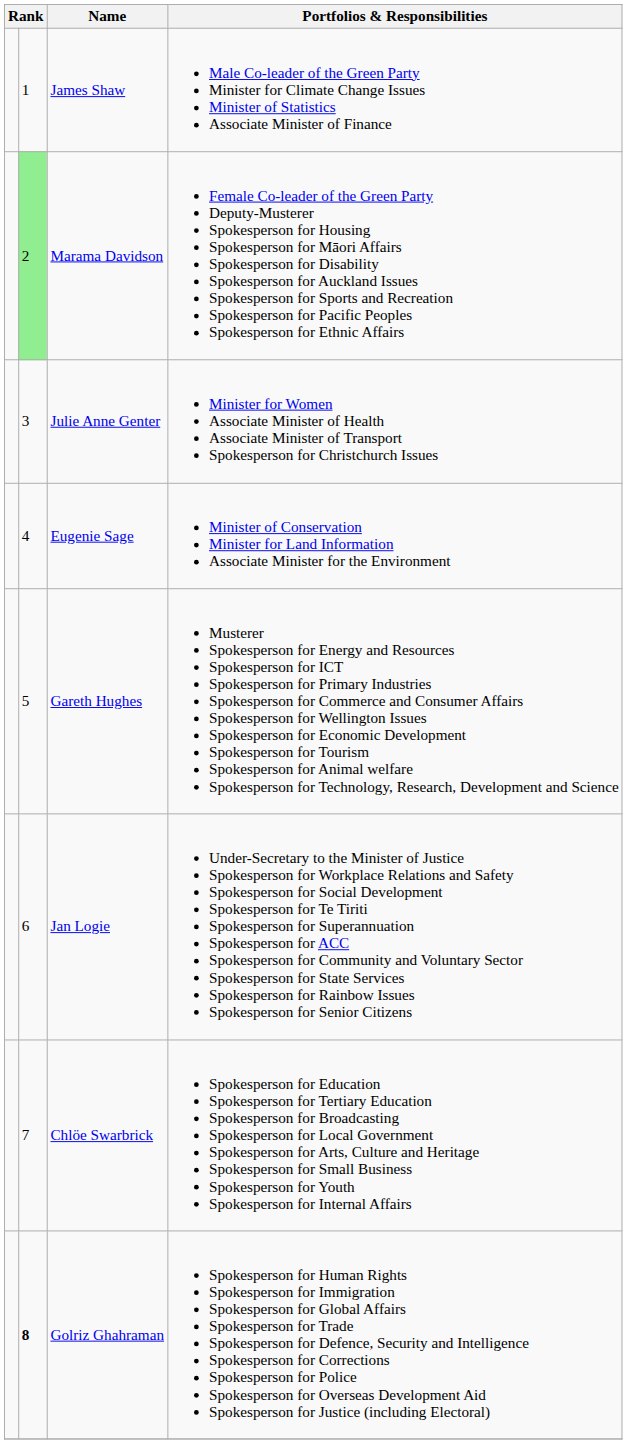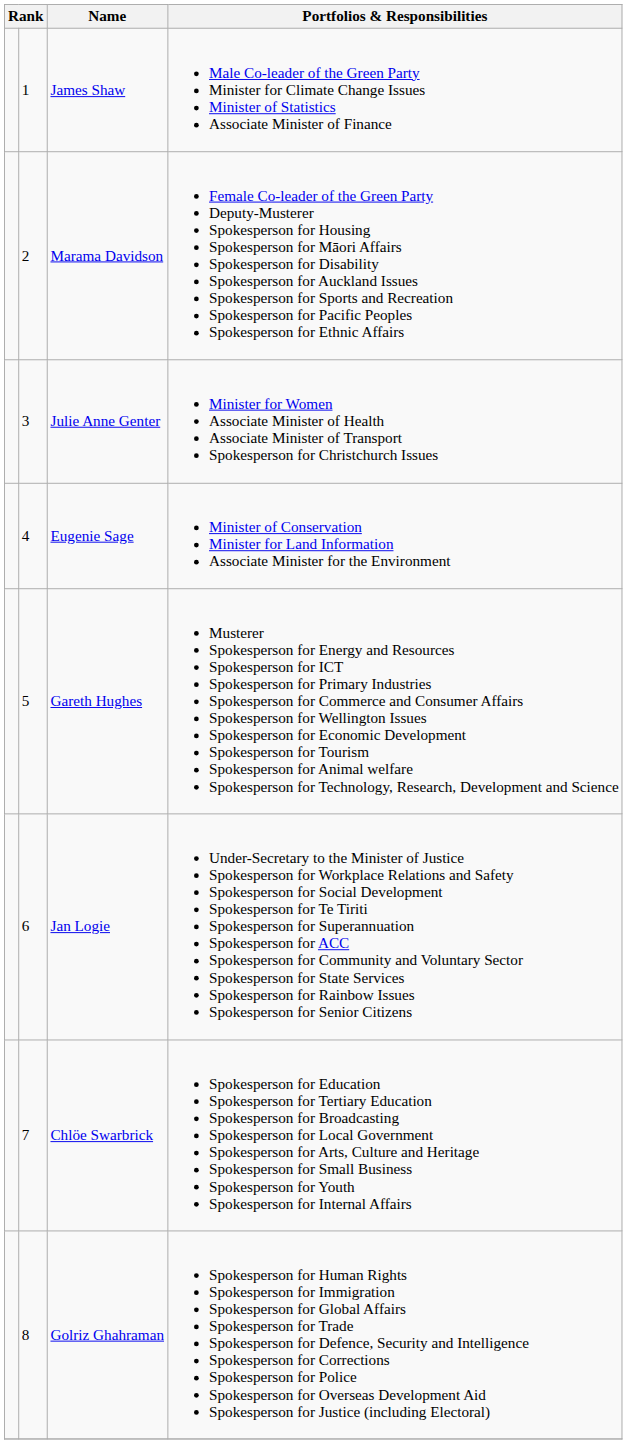(26, 255) lightgreen background -> (26, 255) no background
(26, 1335) bold -> (26, 1335) normal
